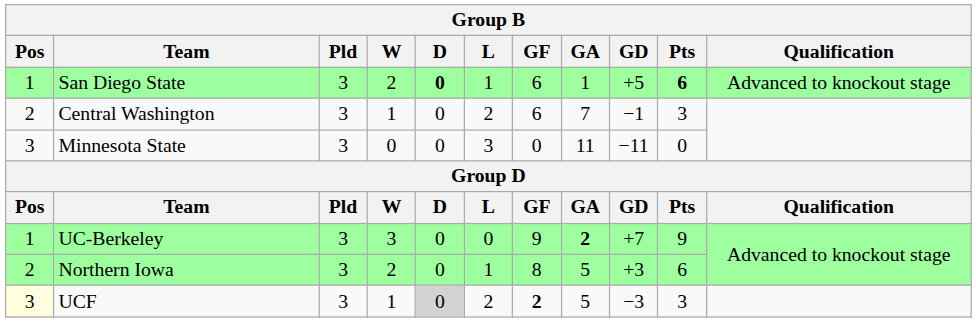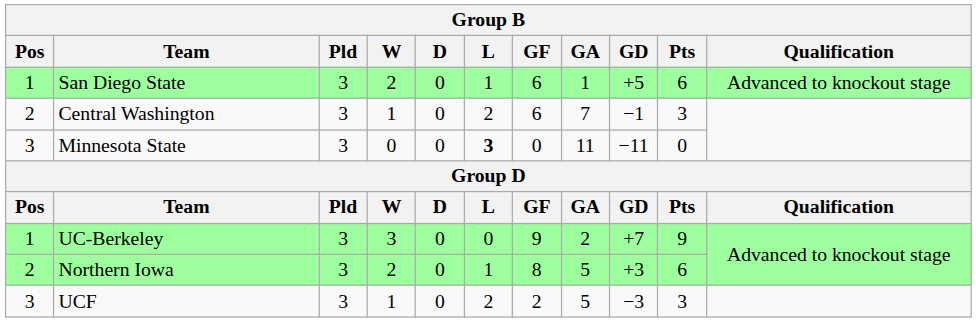(440, 82) bold -> (440, 82) normal
(682, 82) bold -> (682, 82) normal
(488, 144) normal -> (488, 144) bold
(585, 238) bold -> (585, 238) normal
(30, 301) lightyellow background -> (30, 301) no background
(440, 301) lightgrey background -> (440, 301) no background
(537, 301) bold -> (537, 301) normal
